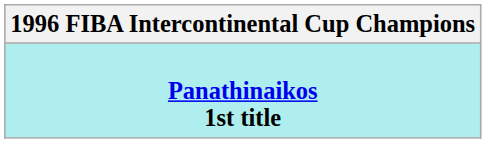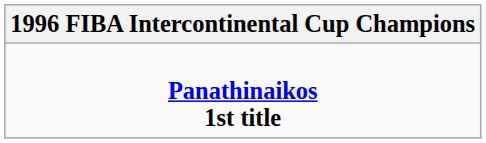(243, 104) paleturquoise background -> (243, 104) no background
